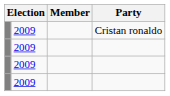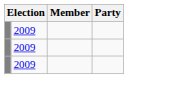- row: (8, 30)
